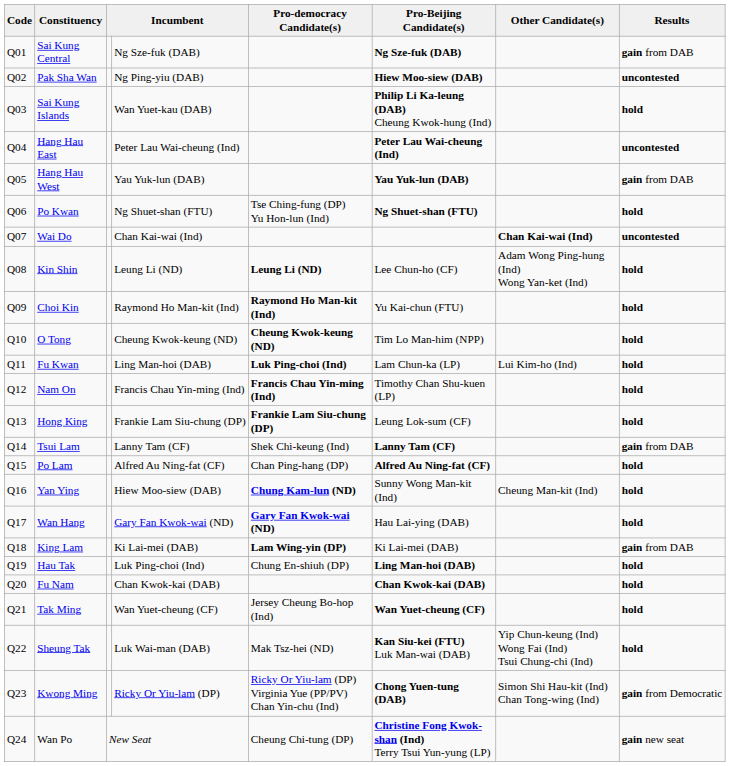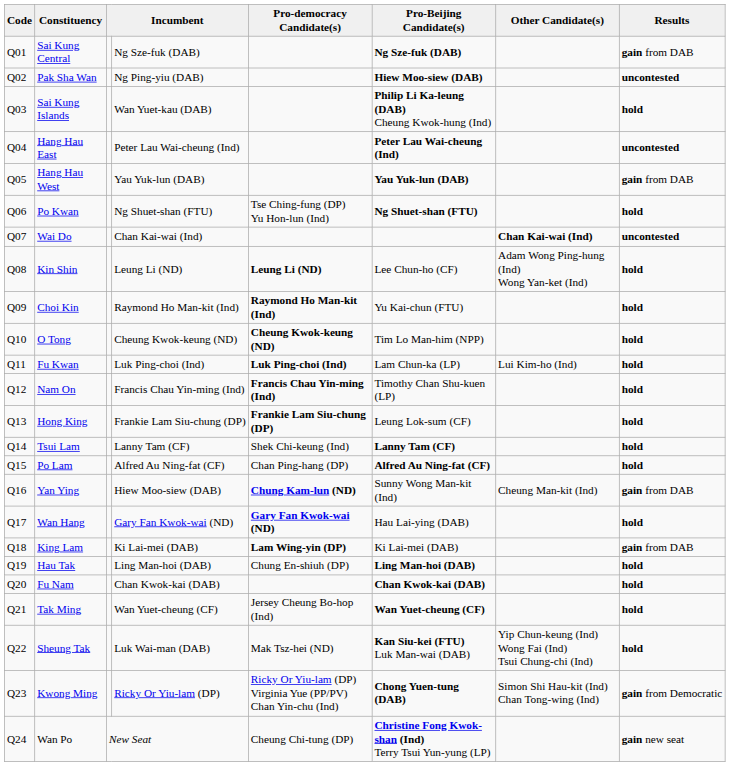(163, 364) Ling Man-hoi (DAB) -> (159, 364) Luk Ping-choi (Ind)
(658, 446) gain from DAB -> (632, 446) hold
(632, 490) hold -> (658, 490) gain from DAB
(159, 566) Luk Ping-choi (Ind) -> (163, 566) Ling Man-hoi (DAB)
